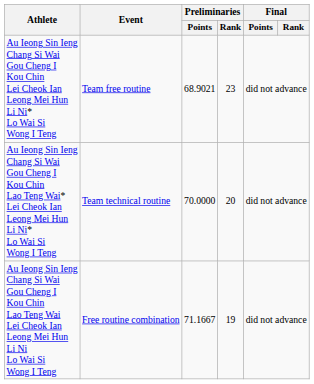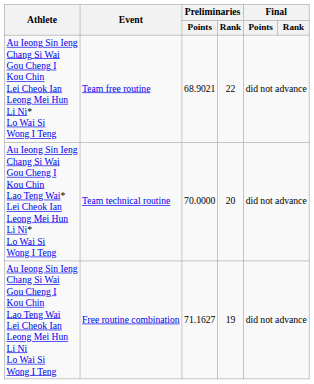(231, 89) 23 -> (231, 89) 22
(200, 320) 71.1667 -> (200, 320) 71.1627
